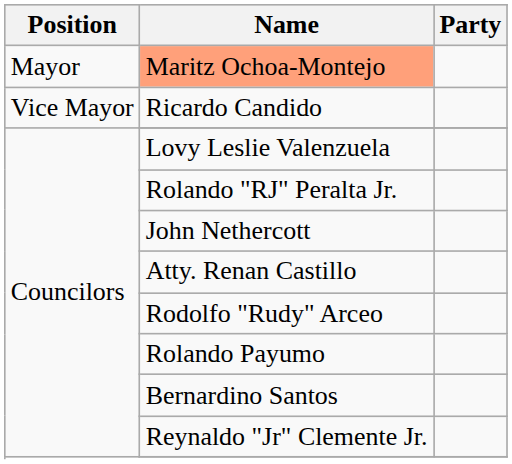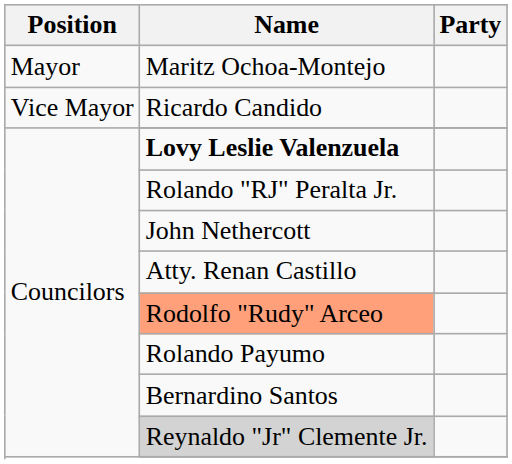(266, 66) lightsalmon background -> (266, 66) no background
(268, 148) normal -> (272, 148) bold
(264, 312) no background -> (264, 312) lightsalmon background
(287, 436) no background -> (287, 436) lightgrey background
